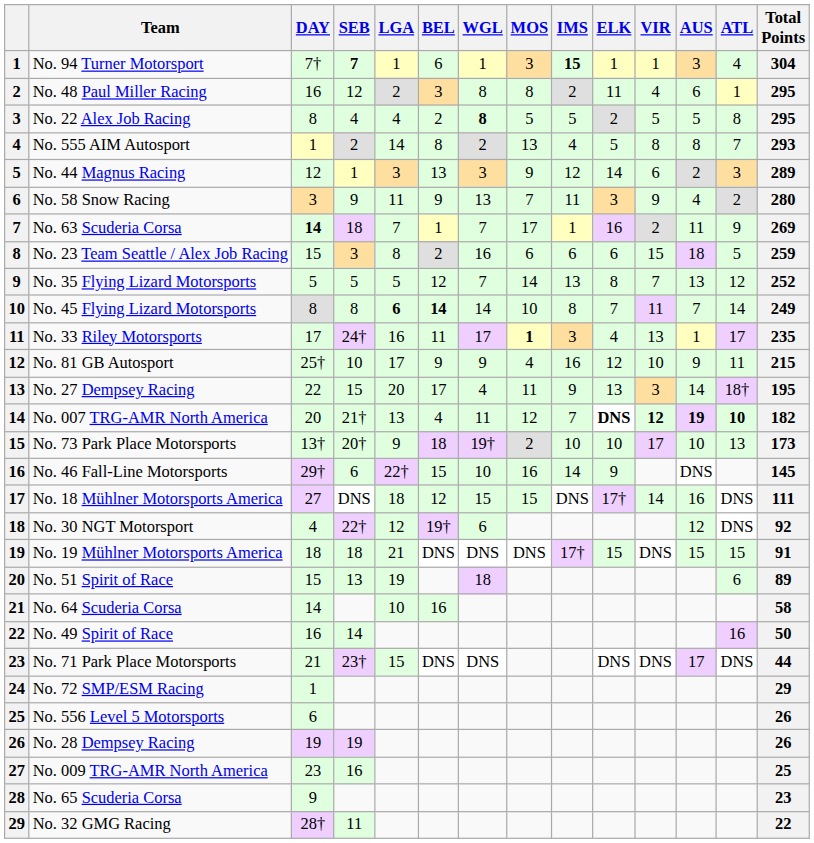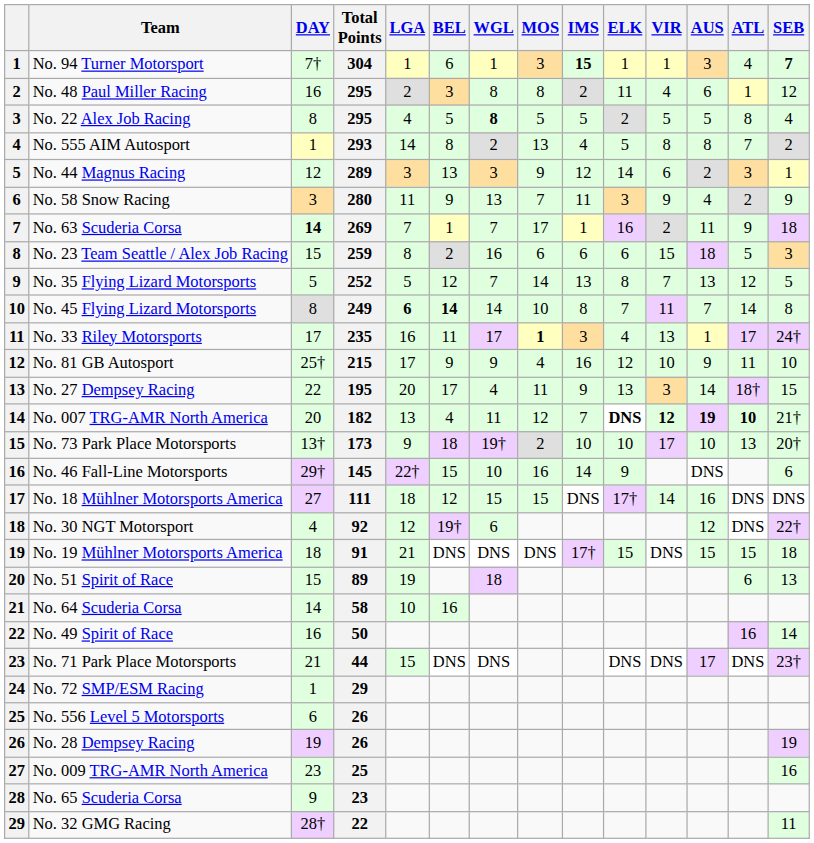columns swapped: (354, 27) <-> (783, 27)
(438, 118) 2 -> (449, 118) 5
